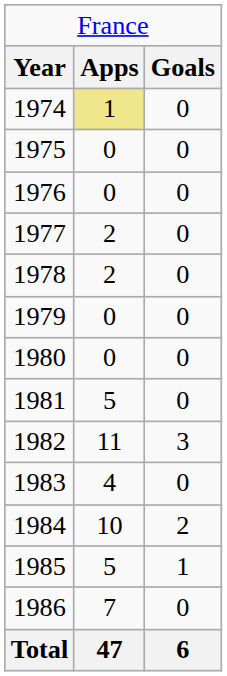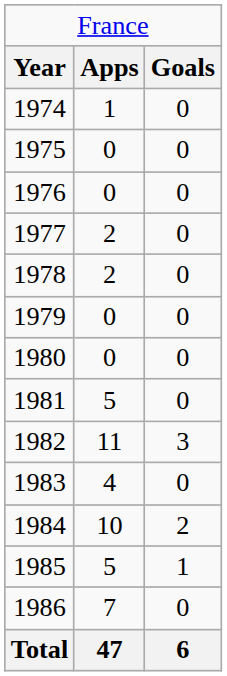(109, 108) khaki background -> (109, 108) no background
